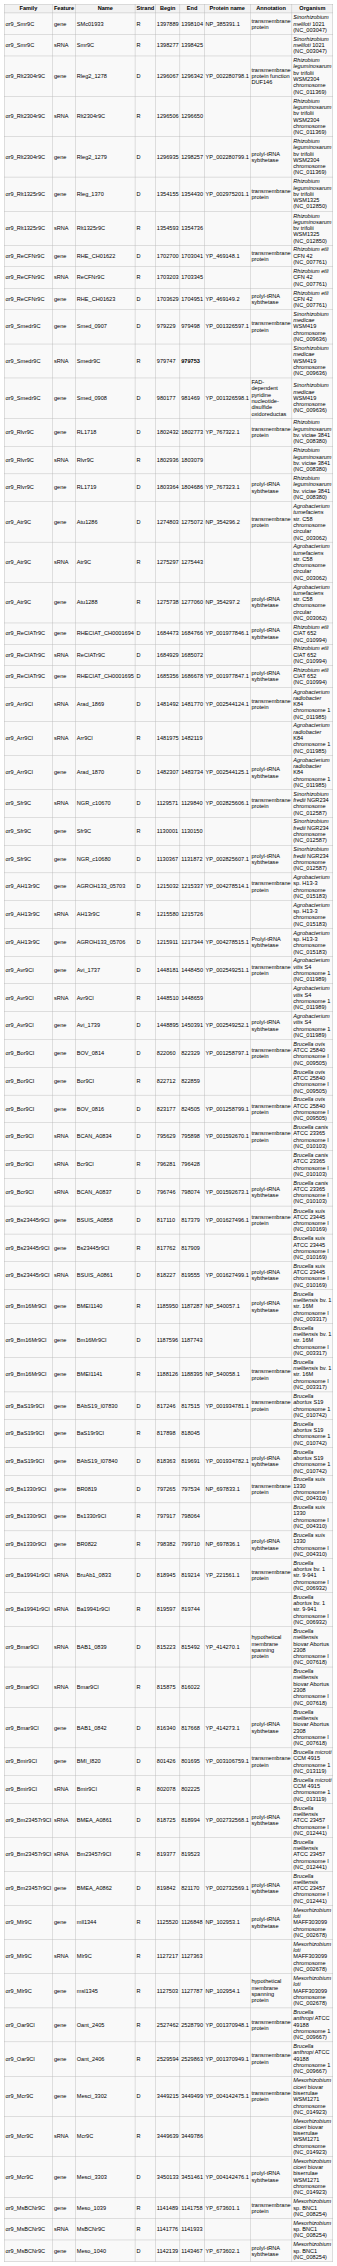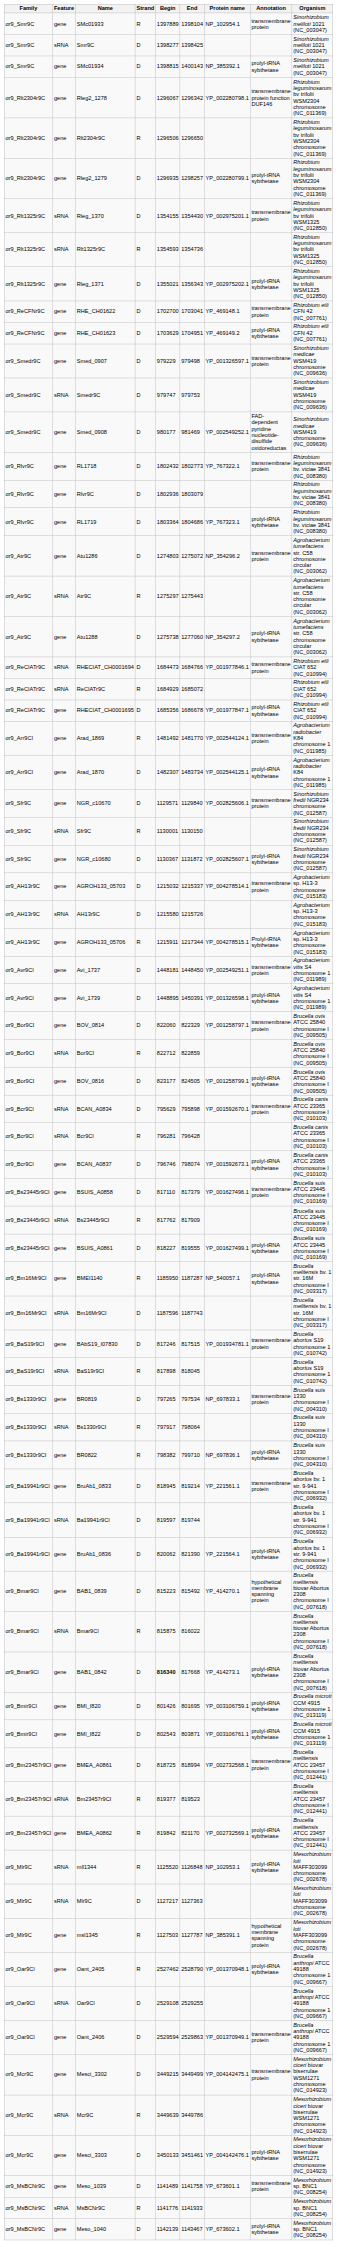(223, 24) NP_385391.1 -> (223, 24) NP_102954.1
(139, 45) R -> (139, 45) D
+ row: (90, 67)
(61, 116) sRNA -> (60, 138) gene
(60, 194) gene -> (61, 216) sRNA
+ row: (90, 284)
- row: (91, 277)
(139, 361) R -> (139, 395) D
(191, 361) bold -> (191, 395) normal
(227, 398) YP_001326598.1 -> (227, 432) YP_002549252.1
(61, 460) sRNA -> (60, 494) gene
(139, 460) R -> (139, 494) D
(139, 602) R -> (139, 637) D
(60, 633) gene -> (61, 667) sRNA
(266, 633) prolyl-tRNA sybthetase -> (271, 667) transmembrane protein
(139, 655) D -> (139, 689) R
(61, 704) sRNA -> (60, 738) gene
(139, 704) D -> (139, 738) R
- row: (85, 738)
(61, 803) sRNA -> (60, 803) gene
(60, 831) gene -> (61, 831) sRNA
(139, 914) R -> (139, 914) D
(139, 942) D -> (139, 942) R
- row: (85, 998)
(227, 1025) YP_002549252.1 -> (227, 998) YP_001326598.1
(60, 1081) gene -> (61, 1053) sRNA
(271, 1109) transmembrane protein -> (266, 1081) prolyl-tRNA sybthetase
(61, 1192) sRNA -> (60, 1164) gene
(60, 1248) gene -> (61, 1220) sRNA
(61, 1275) sRNA -> (60, 1248) gene
(60, 1340) gene -> (61, 1313) sRNA
- row: (90, 1375)
(60, 1433) gene -> (61, 1371) sRNA
- row: (97, 1461)
(60, 1517) gene -> (61, 1427) sRNA
(61, 1575) sRNA -> (60, 1486) gene
(139, 1609) R -> (139, 1520) D
+ row: (94, 1554)
(61, 1647) sRNA -> (60, 1591) gene
(166, 1727) normal -> (166, 1672) bold
(271, 1762) transmembrane protein -> (266, 1706) prolyl-tRNA sybthetase
- row: (87, 1789)
+ row: (89, 1734)
(61, 1820) sRNA -> (60, 1765) gene
(266, 1820) prolyl-tRNA sybthetase -> (271, 1765) transmembrane protein
(139, 1888) D -> (139, 1833) R
(60, 1922) gene -> (61, 1867) sRNA
(139, 1957) R -> (139, 1901) D
(223, 1991) NP_102954.1 -> (223, 1935) NP_385391.1
(271, 2025) transmembrane protein -> (266, 1969) prolyl-tRNA sybthetase
+ row: (86, 2003)
(139, 2059) R -> (139, 2037) D
(139, 2208) R -> (139, 2186) D
